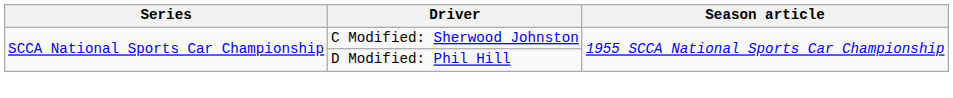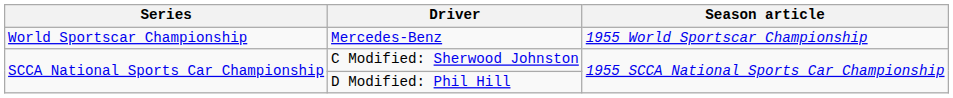+ row: (387, 38)
